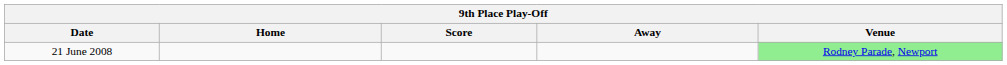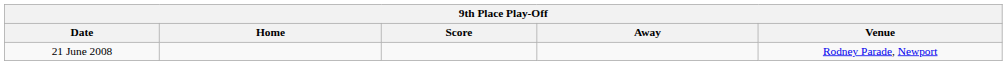(880, 51) lightgreen background -> (880, 51) no background
